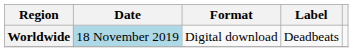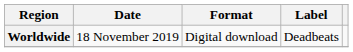(128, 36) lightblue background -> (128, 36) no background
